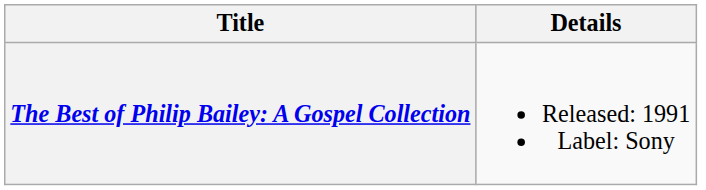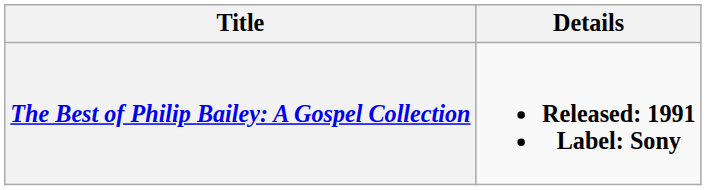(586, 127) normal -> (589, 127) bold
